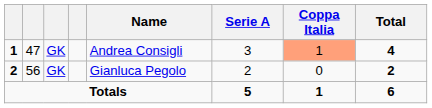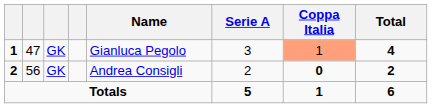(136, 50) Andrea Consigli -> (138, 50) Gianluca Pegolo
(138, 71) Gianluca Pegolo -> (136, 71) Andrea Consigli
(319, 71) normal -> (319, 71) bold
